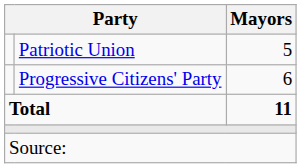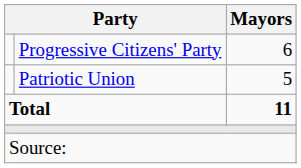rows swapped: (120, 79) <-> (77, 49)
